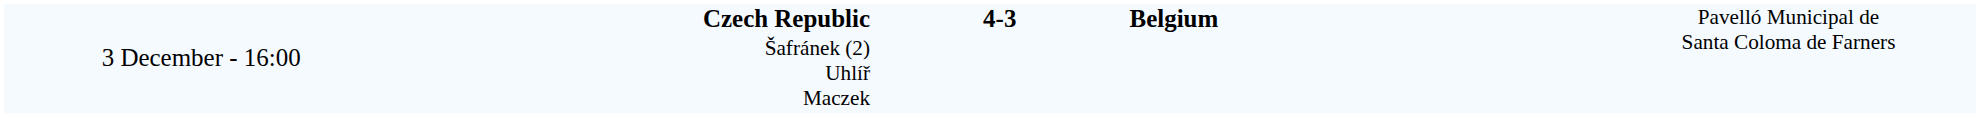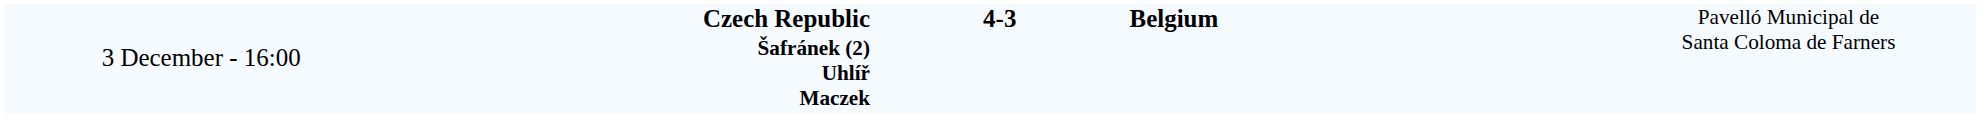(817, 73) normal -> (814, 73) bold
